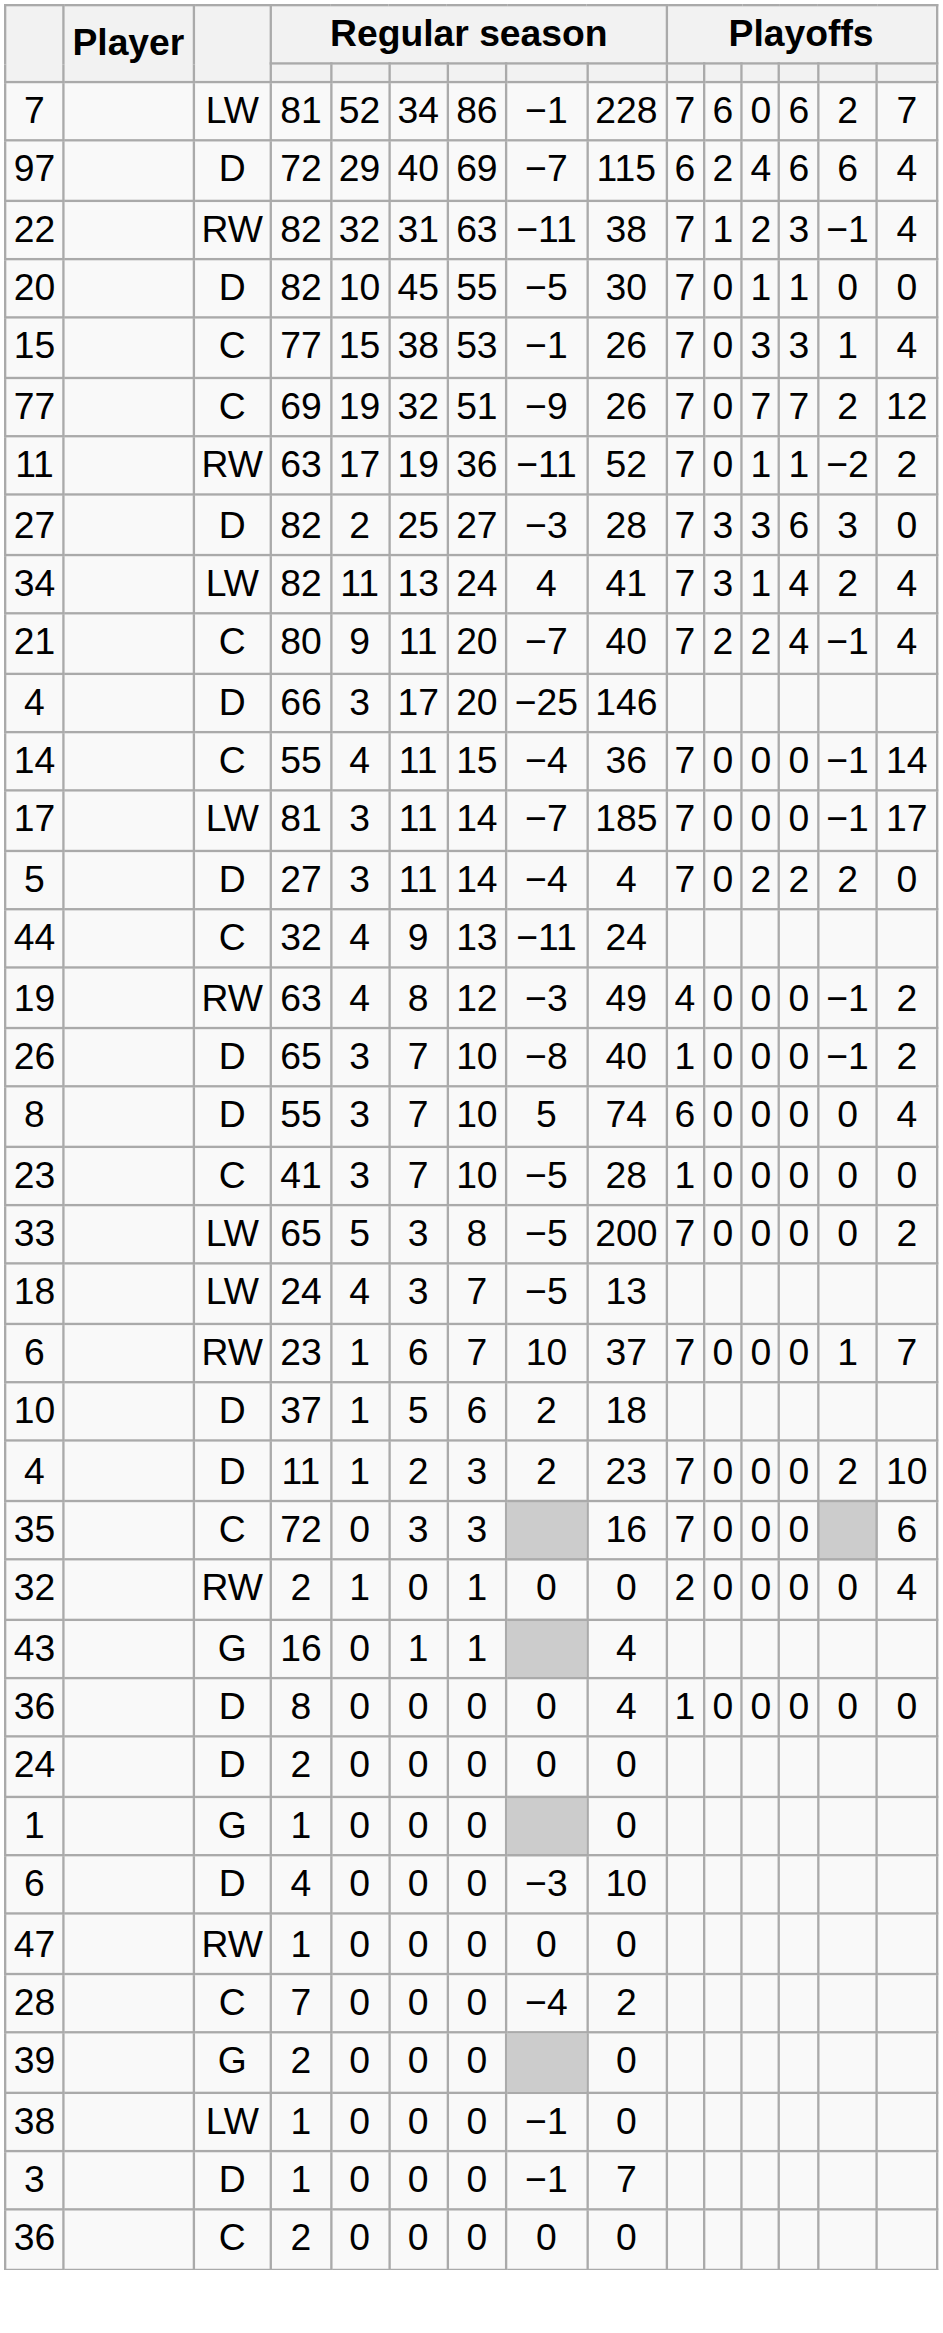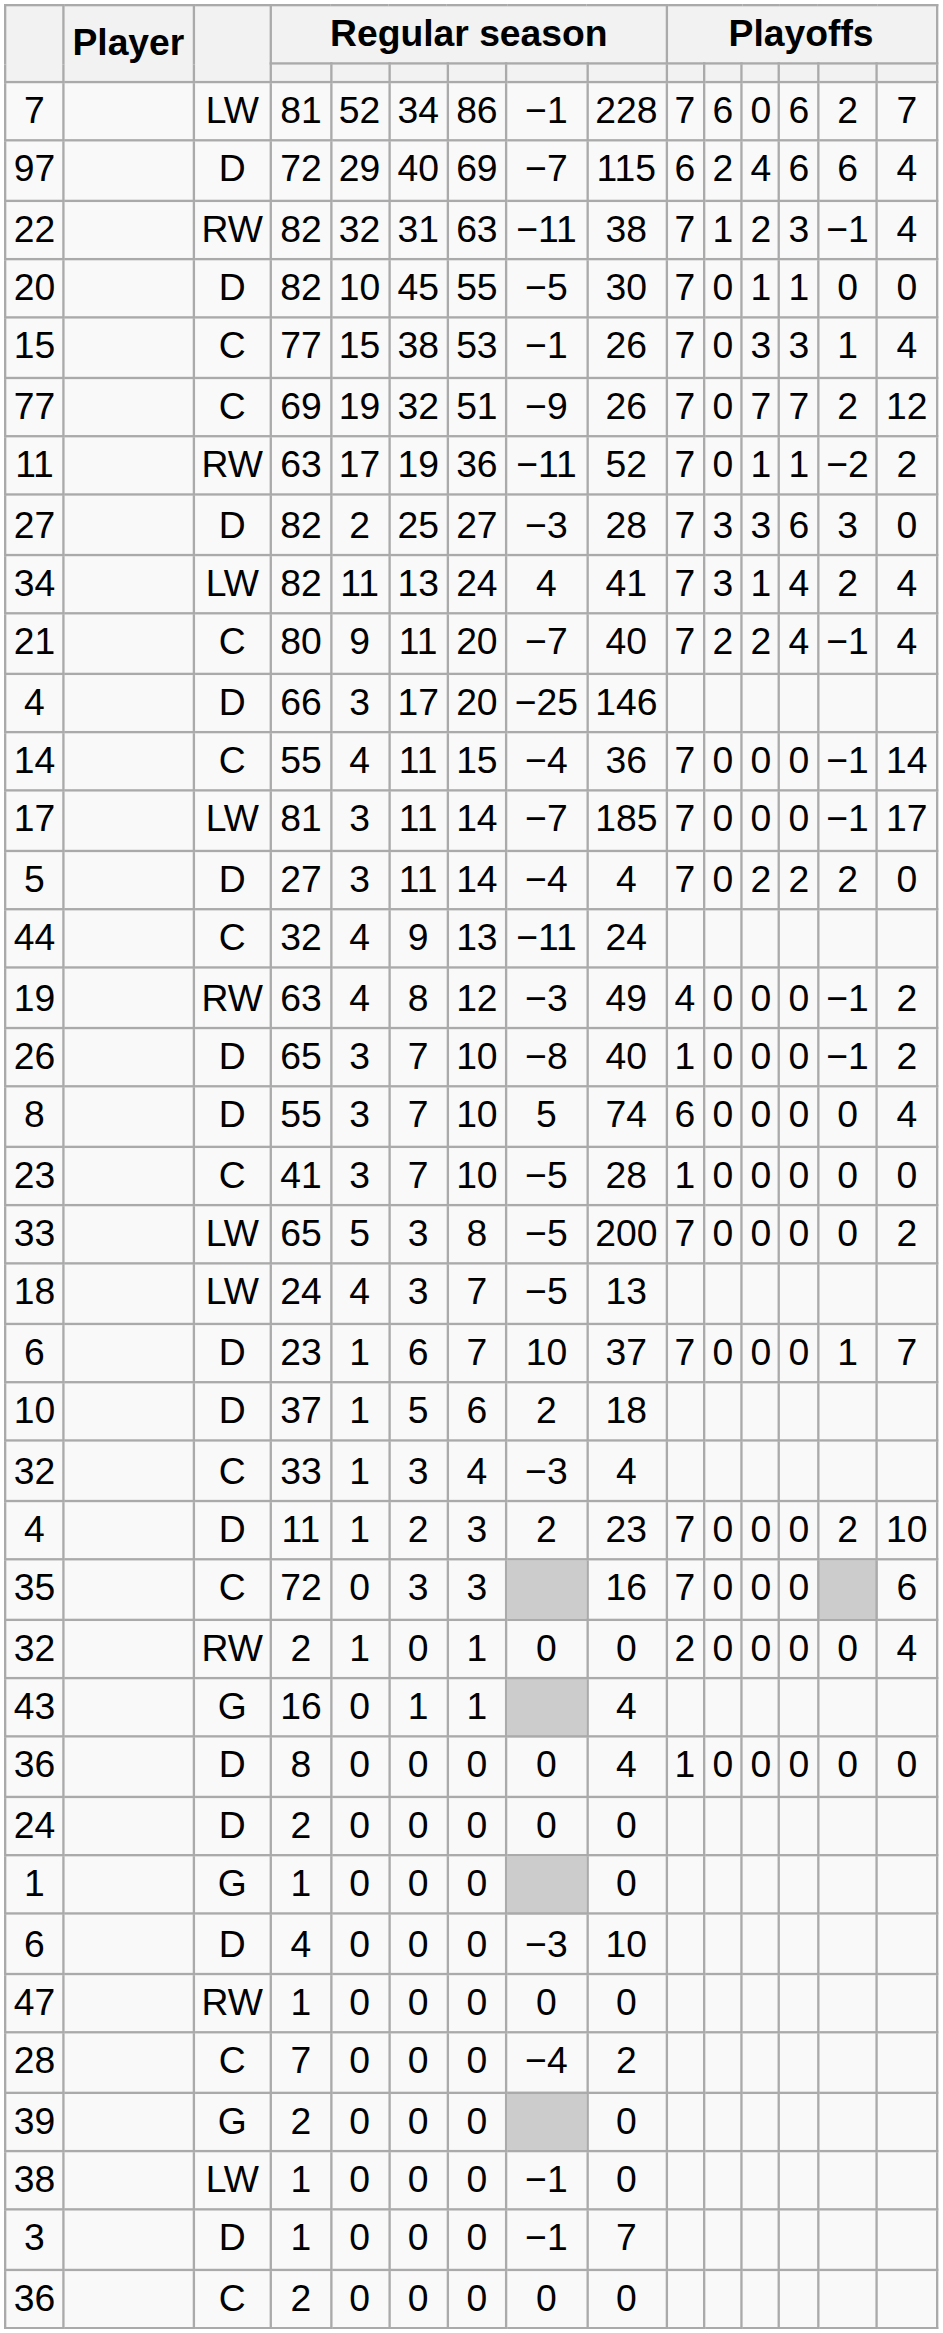(232, 1351) RW -> (232, 1351) D
+ row: (34, 1470)
